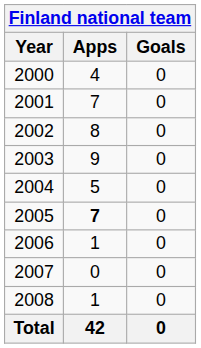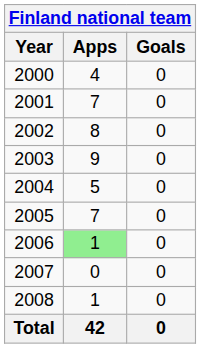(95, 215) bold -> (95, 215) normal
(95, 243) no background -> (95, 243) lightgreen background
